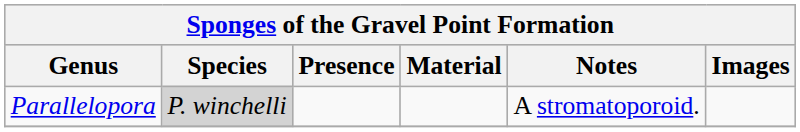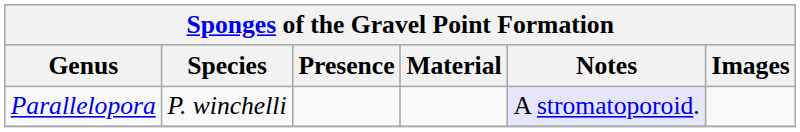(227, 106) lightgrey background -> (227, 106) no background
(607, 106) no background -> (607, 106) lavender background
